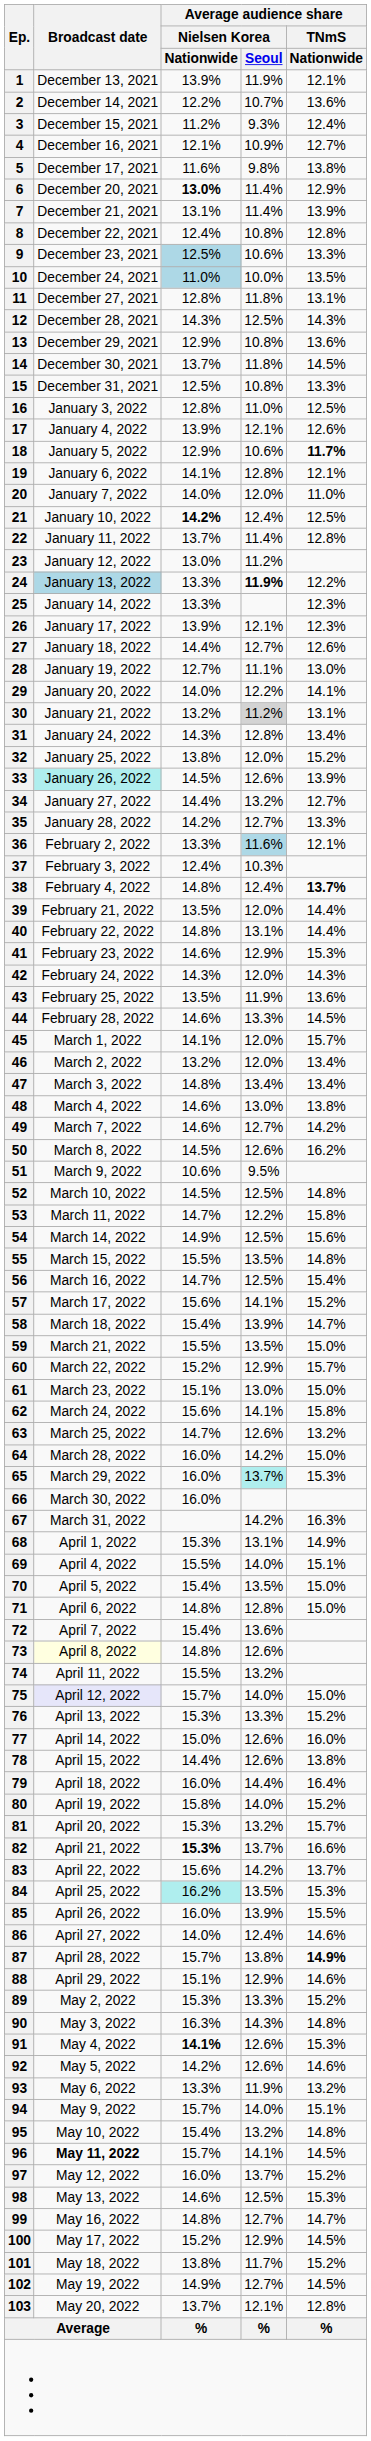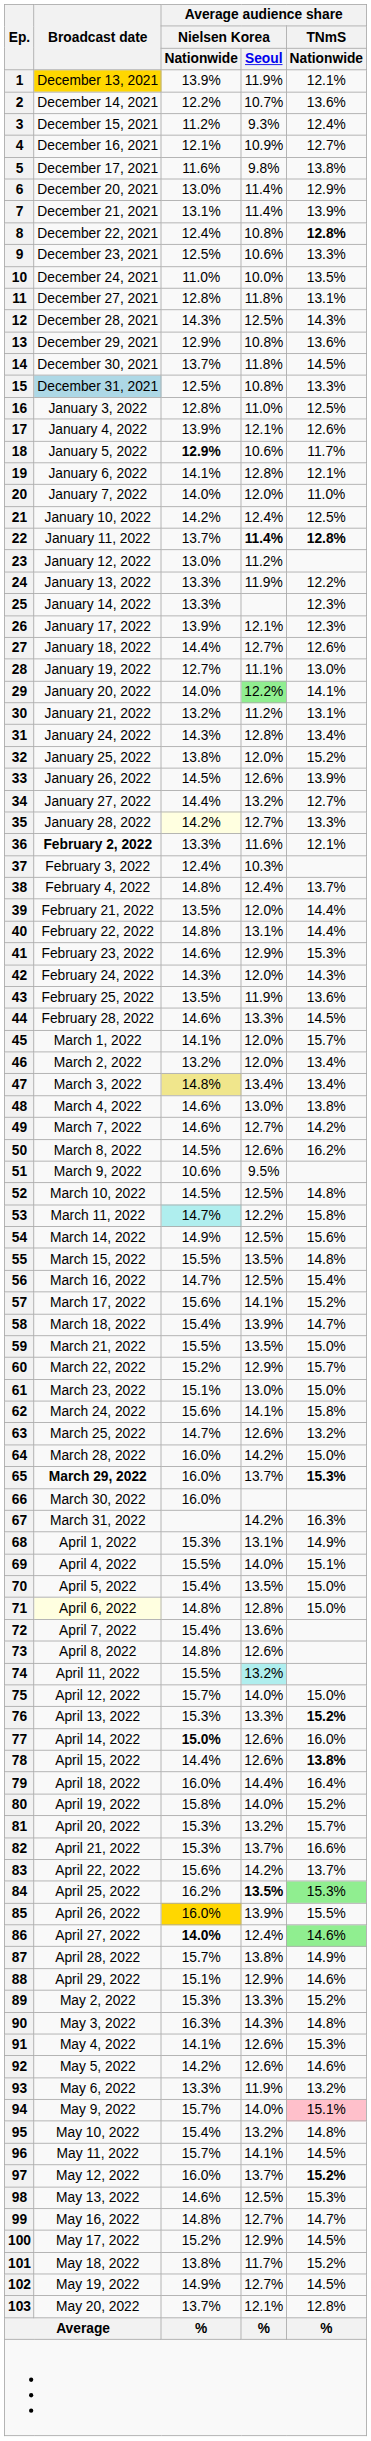(98, 80) no background -> (98, 80) gold background
(201, 189) bold -> (201, 189) normal
(326, 233) normal -> (326, 233) bold
(201, 255) lightblue background -> (201, 255) no background
(201, 277) lightblue background -> (201, 277) no background
(98, 386) no background -> (98, 386) lightblue background
(201, 451) normal -> (201, 451) bold
(326, 451) bold -> (326, 451) normal
(201, 517) bold -> (201, 517) normal
(264, 539) normal -> (264, 539) bold
(326, 539) normal -> (326, 539) bold
(98, 582) lightblue background -> (98, 582) no background
(264, 582) bold -> (264, 582) normal
(264, 691) no background -> (264, 691) lightgreen background
(264, 713) lightgrey background -> (264, 713) no background
(98, 779) paleturquoise background -> (98, 779) no background
(201, 822) no background -> (201, 822) lightyellow background
(98, 844) normal -> (98, 844) bold
(264, 844) lightblue background -> (264, 844) no background
(326, 888) bold -> (326, 888) normal
(201, 1084) no background -> (201, 1084) khaki background
(201, 1215) no background -> (201, 1215) paleturquoise background
(98, 1477) normal -> (98, 1477) bold
(264, 1477) paleturquoise background -> (264, 1477) no background
(326, 1477) normal -> (326, 1477) bold
(98, 1608) no background -> (98, 1608) lightyellow background
(98, 1652) lightyellow background -> (98, 1652) no background
(264, 1673) no background -> (264, 1673) paleturquoise background
(98, 1695) lavender background -> (98, 1695) no background
(326, 1717) normal -> (326, 1717) bold
(201, 1739) normal -> (201, 1739) bold
(326, 1761) normal -> (326, 1761) bold
(201, 1848) bold -> (201, 1848) normal
(201, 1892) paleturquoise background -> (201, 1892) no background
(264, 1892) normal -> (264, 1892) bold
(326, 1892) no background -> (326, 1892) lightgreen background
(201, 1913) no background -> (201, 1913) gold background
(201, 1935) normal -> (201, 1935) bold
(326, 1935) no background -> (326, 1935) lightgreen background
(326, 1957) bold -> (326, 1957) normal
(201, 2044) bold -> (201, 2044) normal
(326, 2110) no background -> (326, 2110) pink background
(98, 2154) bold -> (98, 2154) normal
(326, 2175) normal -> (326, 2175) bold
